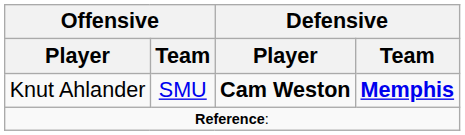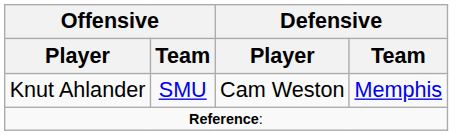(285, 90) bold -> (282, 90) normal
(407, 90) bold -> (398, 90) normal
